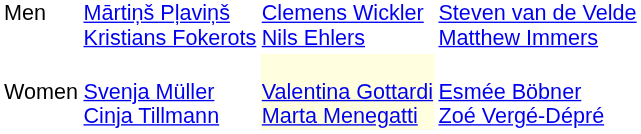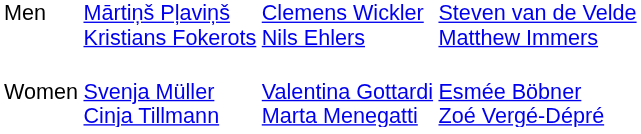(347, 103) lightyellow background -> (347, 103) no background
